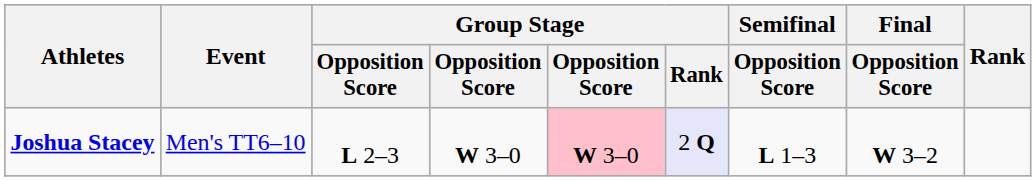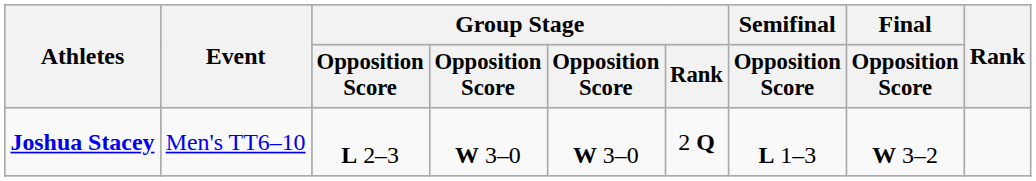(606, 156) pink background -> (606, 156) no background
(697, 141) lavender background -> (697, 141) no background
